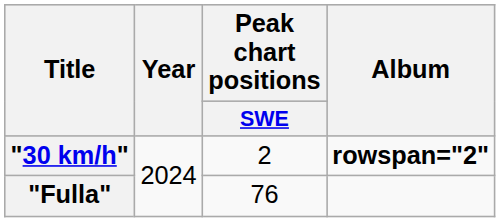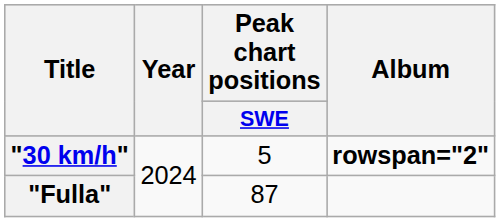(264, 155) 2 -> (264, 155) 5
(264, 195) 76 -> (264, 195) 87
